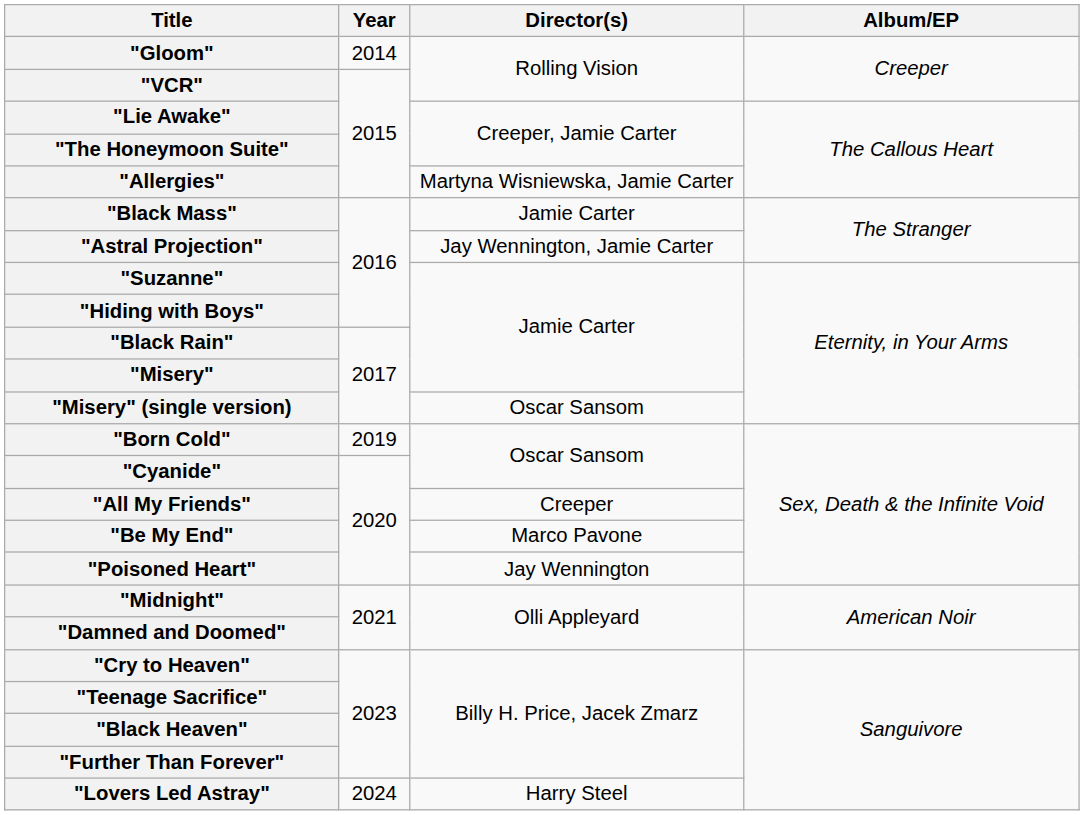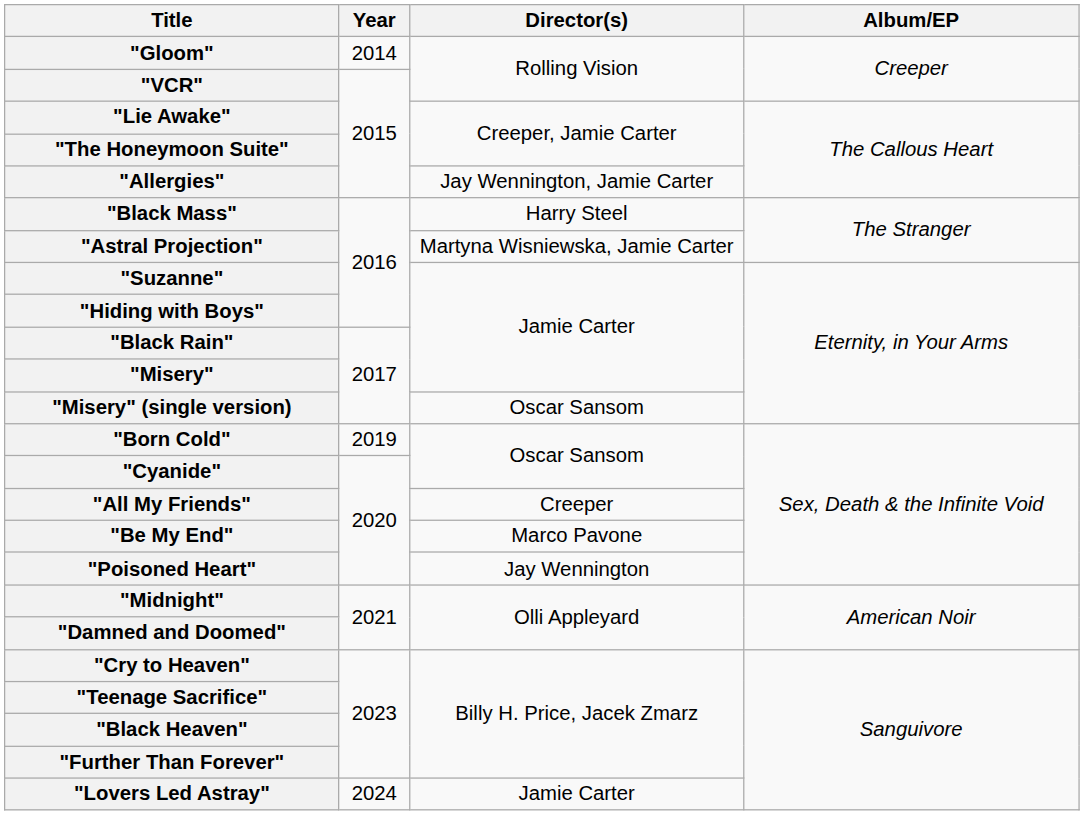(577, 181) Martyna Wisniewska, Jamie Carter -> (577, 181) Jay Wennington, Jamie Carter
(577, 213) Jamie Carter -> (577, 213) Harry Steel
(577, 246) Jay Wennington, Jamie Carter -> (577, 246) Martyna Wisniewska, Jamie Carter
(577, 794) Harry Steel -> (577, 794) Jamie Carter
